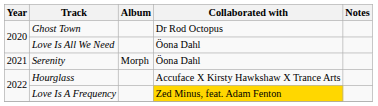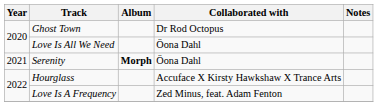(135, 61) normal -> (136, 61) bold
(219, 93) gold background -> (219, 93) no background
